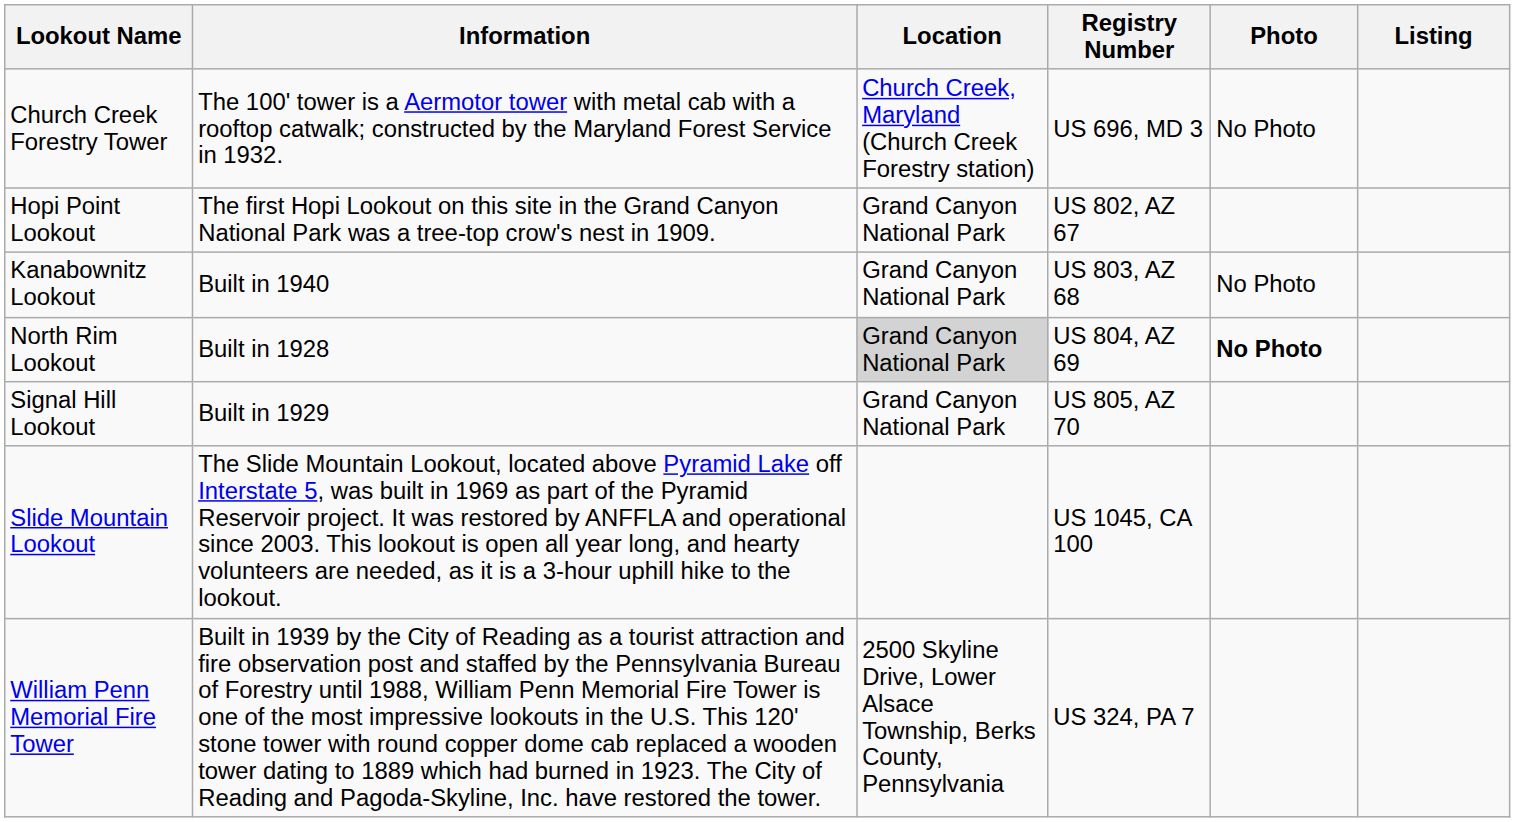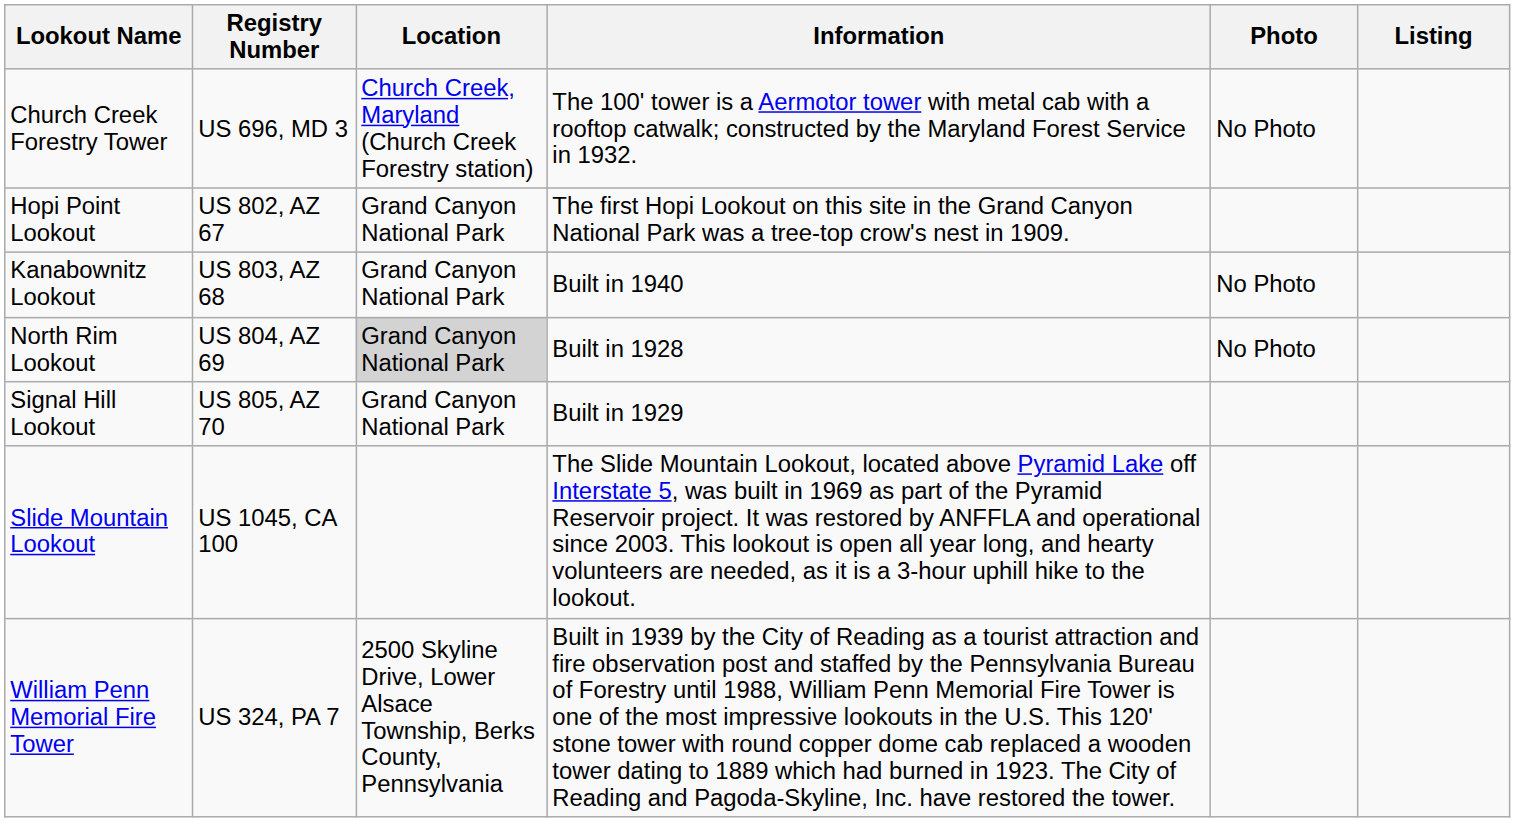columns swapped: (1129, 36) <-> (525, 36)
(1269, 348) bold -> (1266, 348) normal
